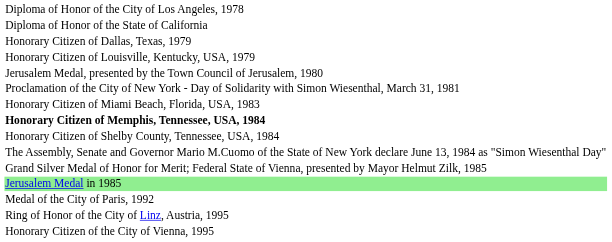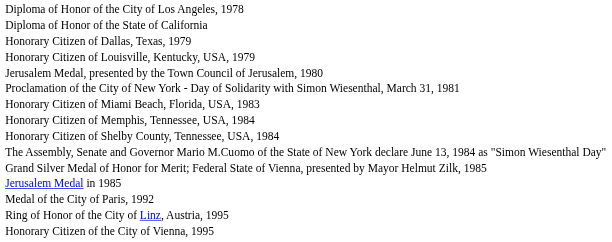(135, 120) bold -> (130, 120) normal
(63, 184) lightgreen background -> (63, 184) no background
